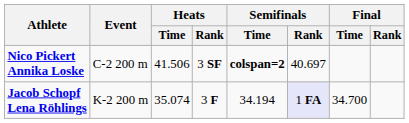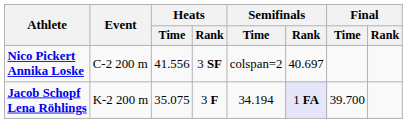(172, 64) 41.506 -> (172, 64) 41.556
(257, 64) bold -> (256, 64) normal
(172, 100) 35.074 -> (172, 100) 35.075
(350, 100) 34.700 -> (347, 100) 39.700
